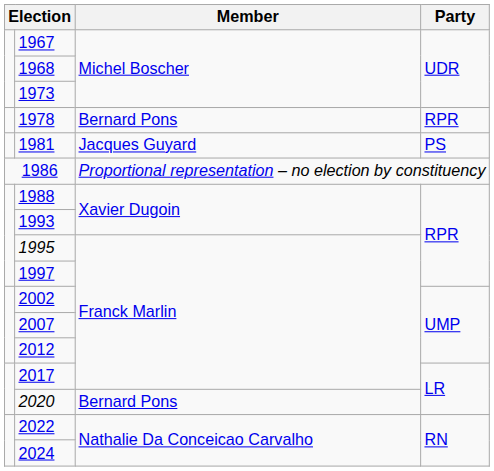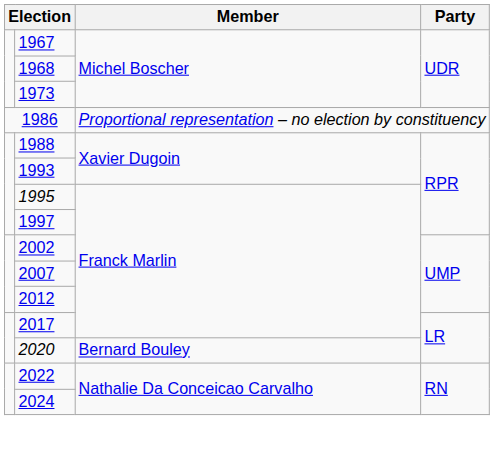- row: (36, 119)
- row: (36, 145)
(128, 401) Bernard Pons -> (134, 350) Bernard Bouley
